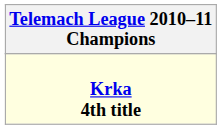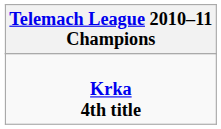(111, 99) lightyellow background -> (111, 99) no background
